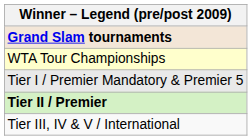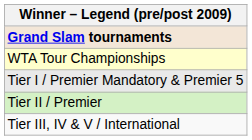(57, 102) bold -> (55, 102) normal
